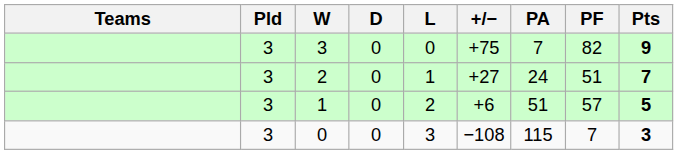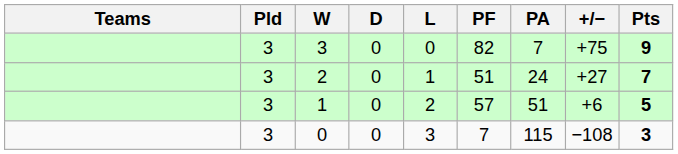columns swapped: (592, 18) <-> (484, 18)
